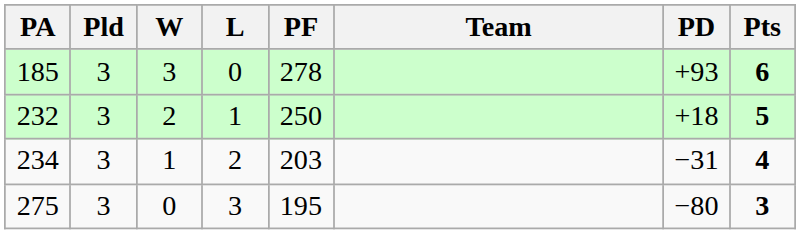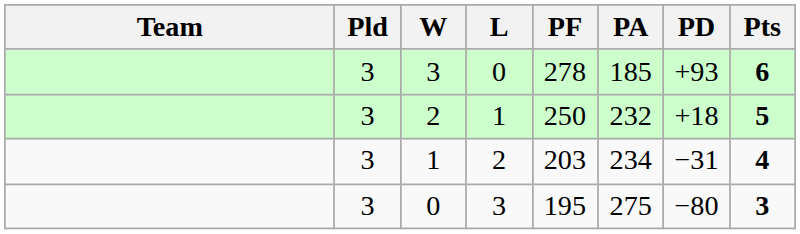columns swapped: (499, 26) <-> (38, 26)
